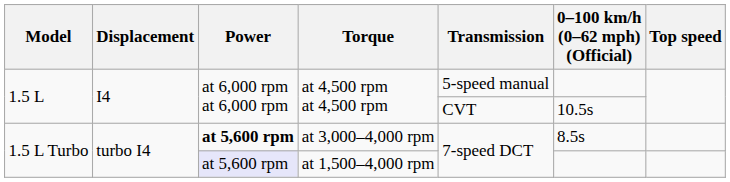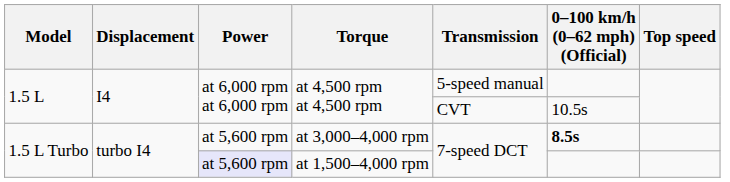(248, 136) bold -> (245, 136) normal
(571, 136) normal -> (565, 136) bold
